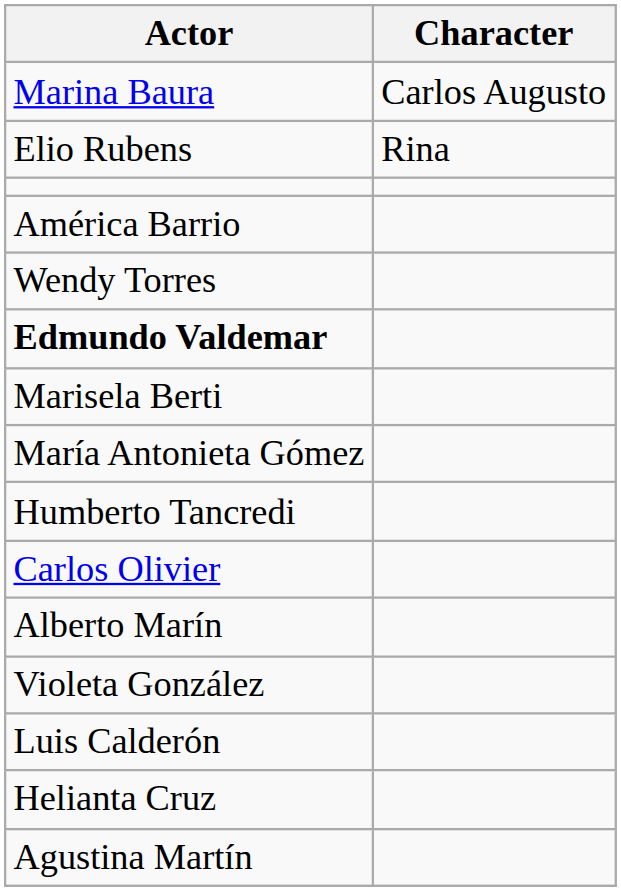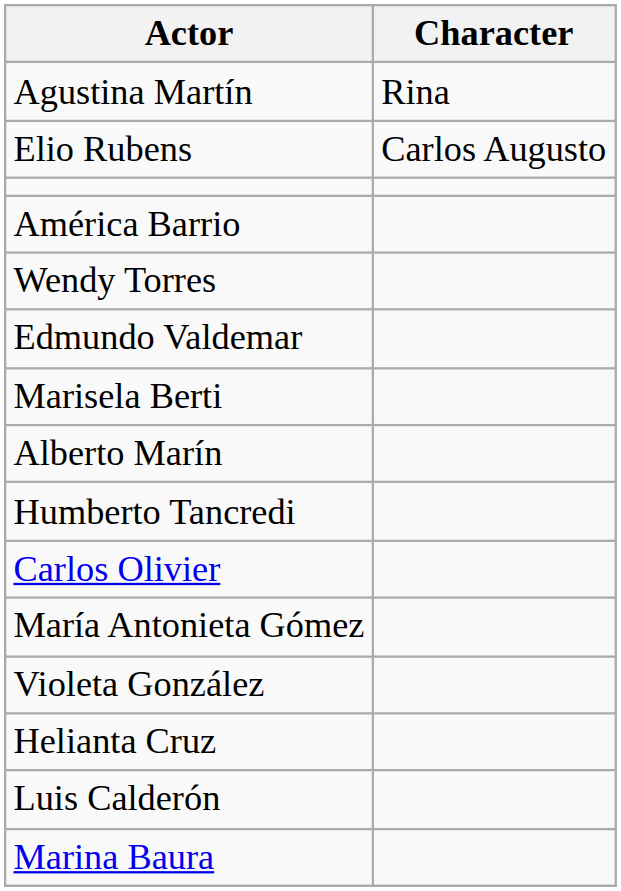(114, 90) Marina Baura -> (133, 90) Agustina Martín
(494, 90) Carlos Augusto -> (416, 90) Rina
(416, 148) Rina -> (494, 148) Carlos Augusto
(170, 338) bold -> (158, 338) normal
(189, 453) María Antonieta Gómez -> (118, 453) Alberto Marín
(118, 626) Alberto Marín -> (189, 626) María Antonieta Gómez
(117, 741) Luis Calderón -> (115, 741) Helianta Cruz
(115, 798) Helianta Cruz -> (117, 798) Luis Calderón
(133, 856) Agustina Martín -> (114, 856) Marina Baura
